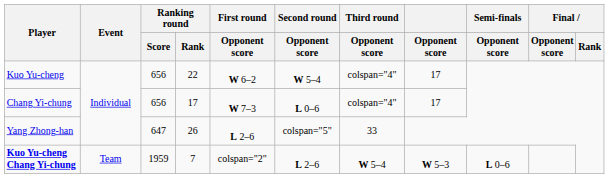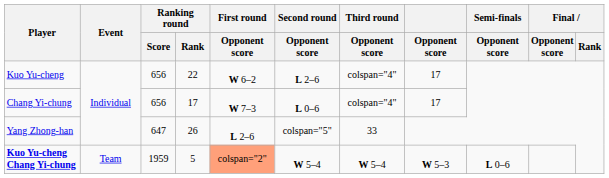(307, 81) W 5–4 -> (307, 81) L 2–6
(193, 159) 7 -> (193, 159) 5
(242, 159) no background -> (242, 159) lightsalmon background
(307, 165) L 2–6 -> (307, 165) W 5–4
